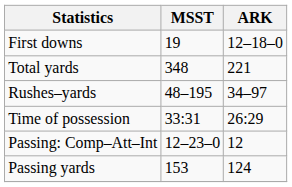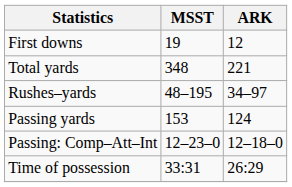(255, 43) 12–18–0 -> (235, 43) 12
rows swapped: (51, 168) <-> (69, 118)
(235, 143) 12 -> (255, 143) 12–18–0
